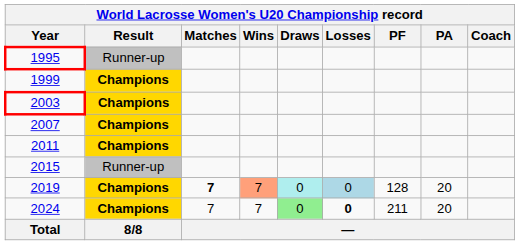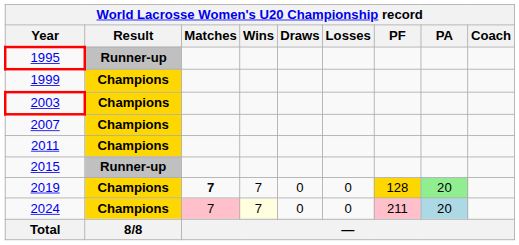(134, 58) normal -> (134, 58) bold
(133, 167) normal -> (133, 167) bold
(259, 187) lightsalmon background -> (259, 187) no background
(300, 187) paleturquoise background -> (300, 187) no background
(348, 187) lightblue background -> (348, 187) no background
(397, 187) no background -> (397, 187) gold background
(444, 187) no background -> (444, 187) lightgreen background
(211, 208) no background -> (211, 208) pink background
(259, 208) no background -> (259, 208) lightyellow background
(300, 208) lightgreen background -> (300, 208) no background
(348, 208) bold -> (348, 208) normal
(397, 208) no background -> (397, 208) pink background
(444, 208) no background -> (444, 208) lightblue background
